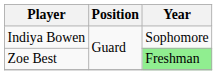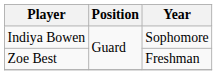(172, 59) lightgreen background -> (172, 59) no background
